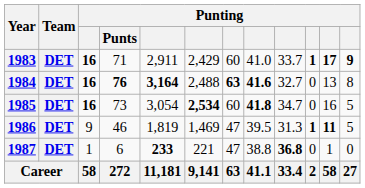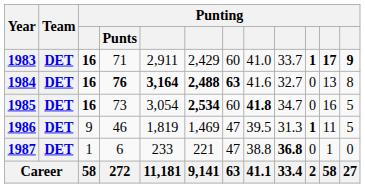(204, 82) normal -> (204, 82) bold
(259, 82) bold -> (259, 82) normal
(329, 127) bold -> (329, 127) normal
(162, 149) bold -> (162, 149) normal
